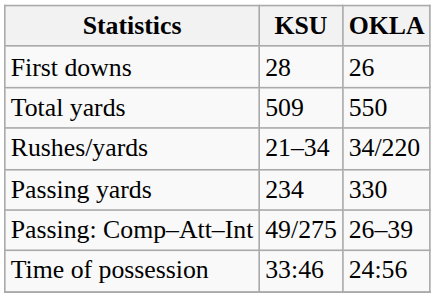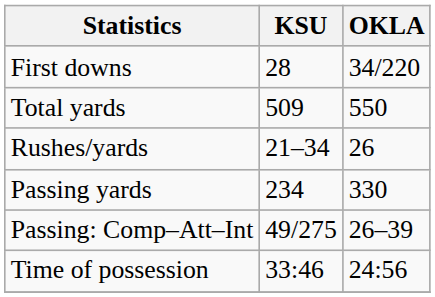(362, 66) 26 -> (384, 66) 34/220
(384, 148) 34/220 -> (362, 148) 26
